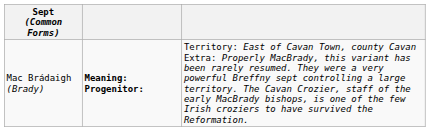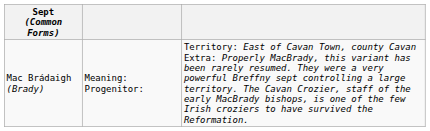(114, 83) bold -> (114, 83) normal
